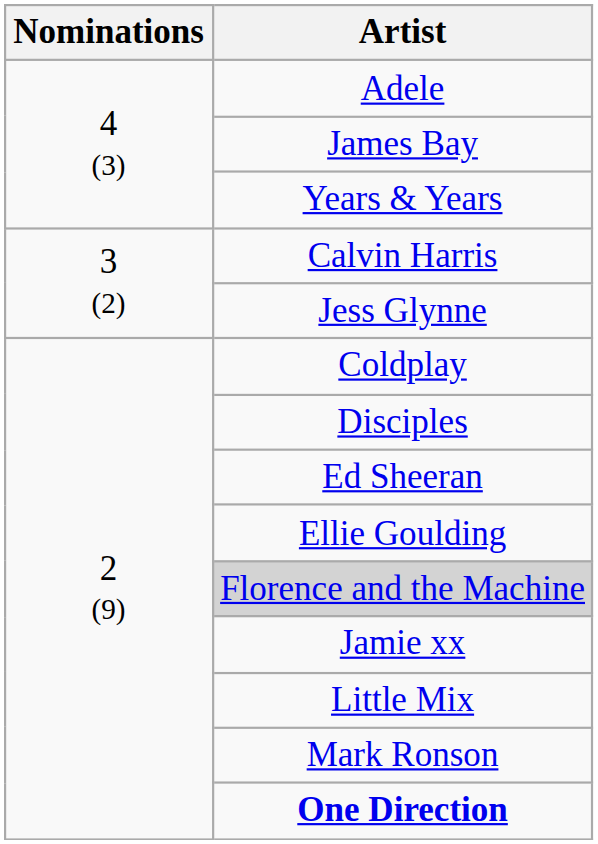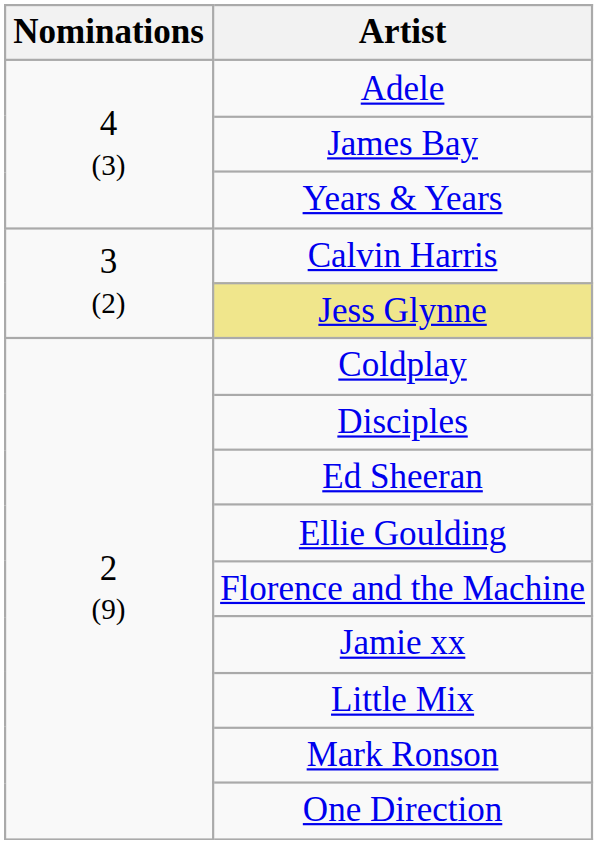(403, 310) no background -> (403, 310) khaki background
(403, 587) lightgrey background -> (403, 587) no background
(403, 810) bold -> (403, 810) normal
